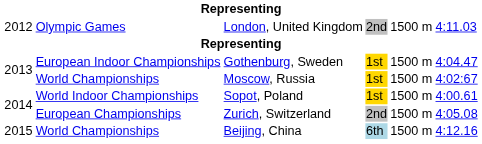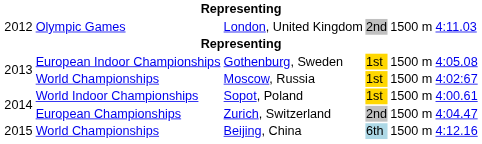(457, 61) 4:04.47 -> (457, 61) 4:05.08
(457, 113) 4:05.08 -> (457, 113) 4:04.47
